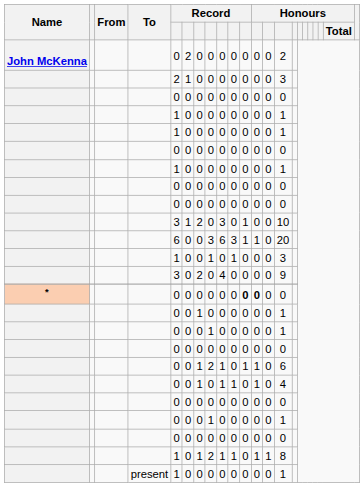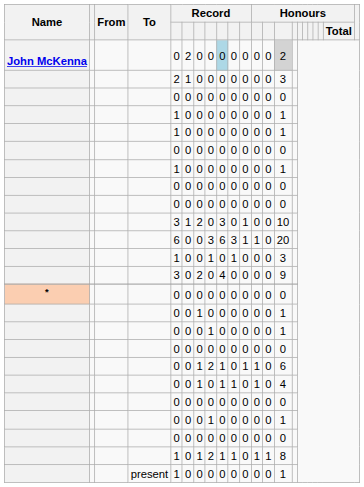(222, 55) no background -> (222, 55) lightblue background
(283, 55) no background -> (283, 55) lightgrey background
(245, 294) bold -> (245, 294) normal
(257, 294) bold -> (257, 294) normal
